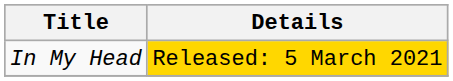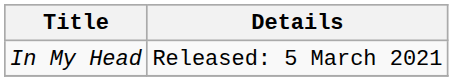(297, 59) gold background -> (297, 59) no background
